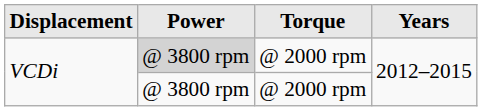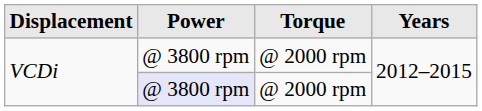(196, 55) lightgrey background -> (196, 55) no background
(196, 88) no background -> (196, 88) lavender background
